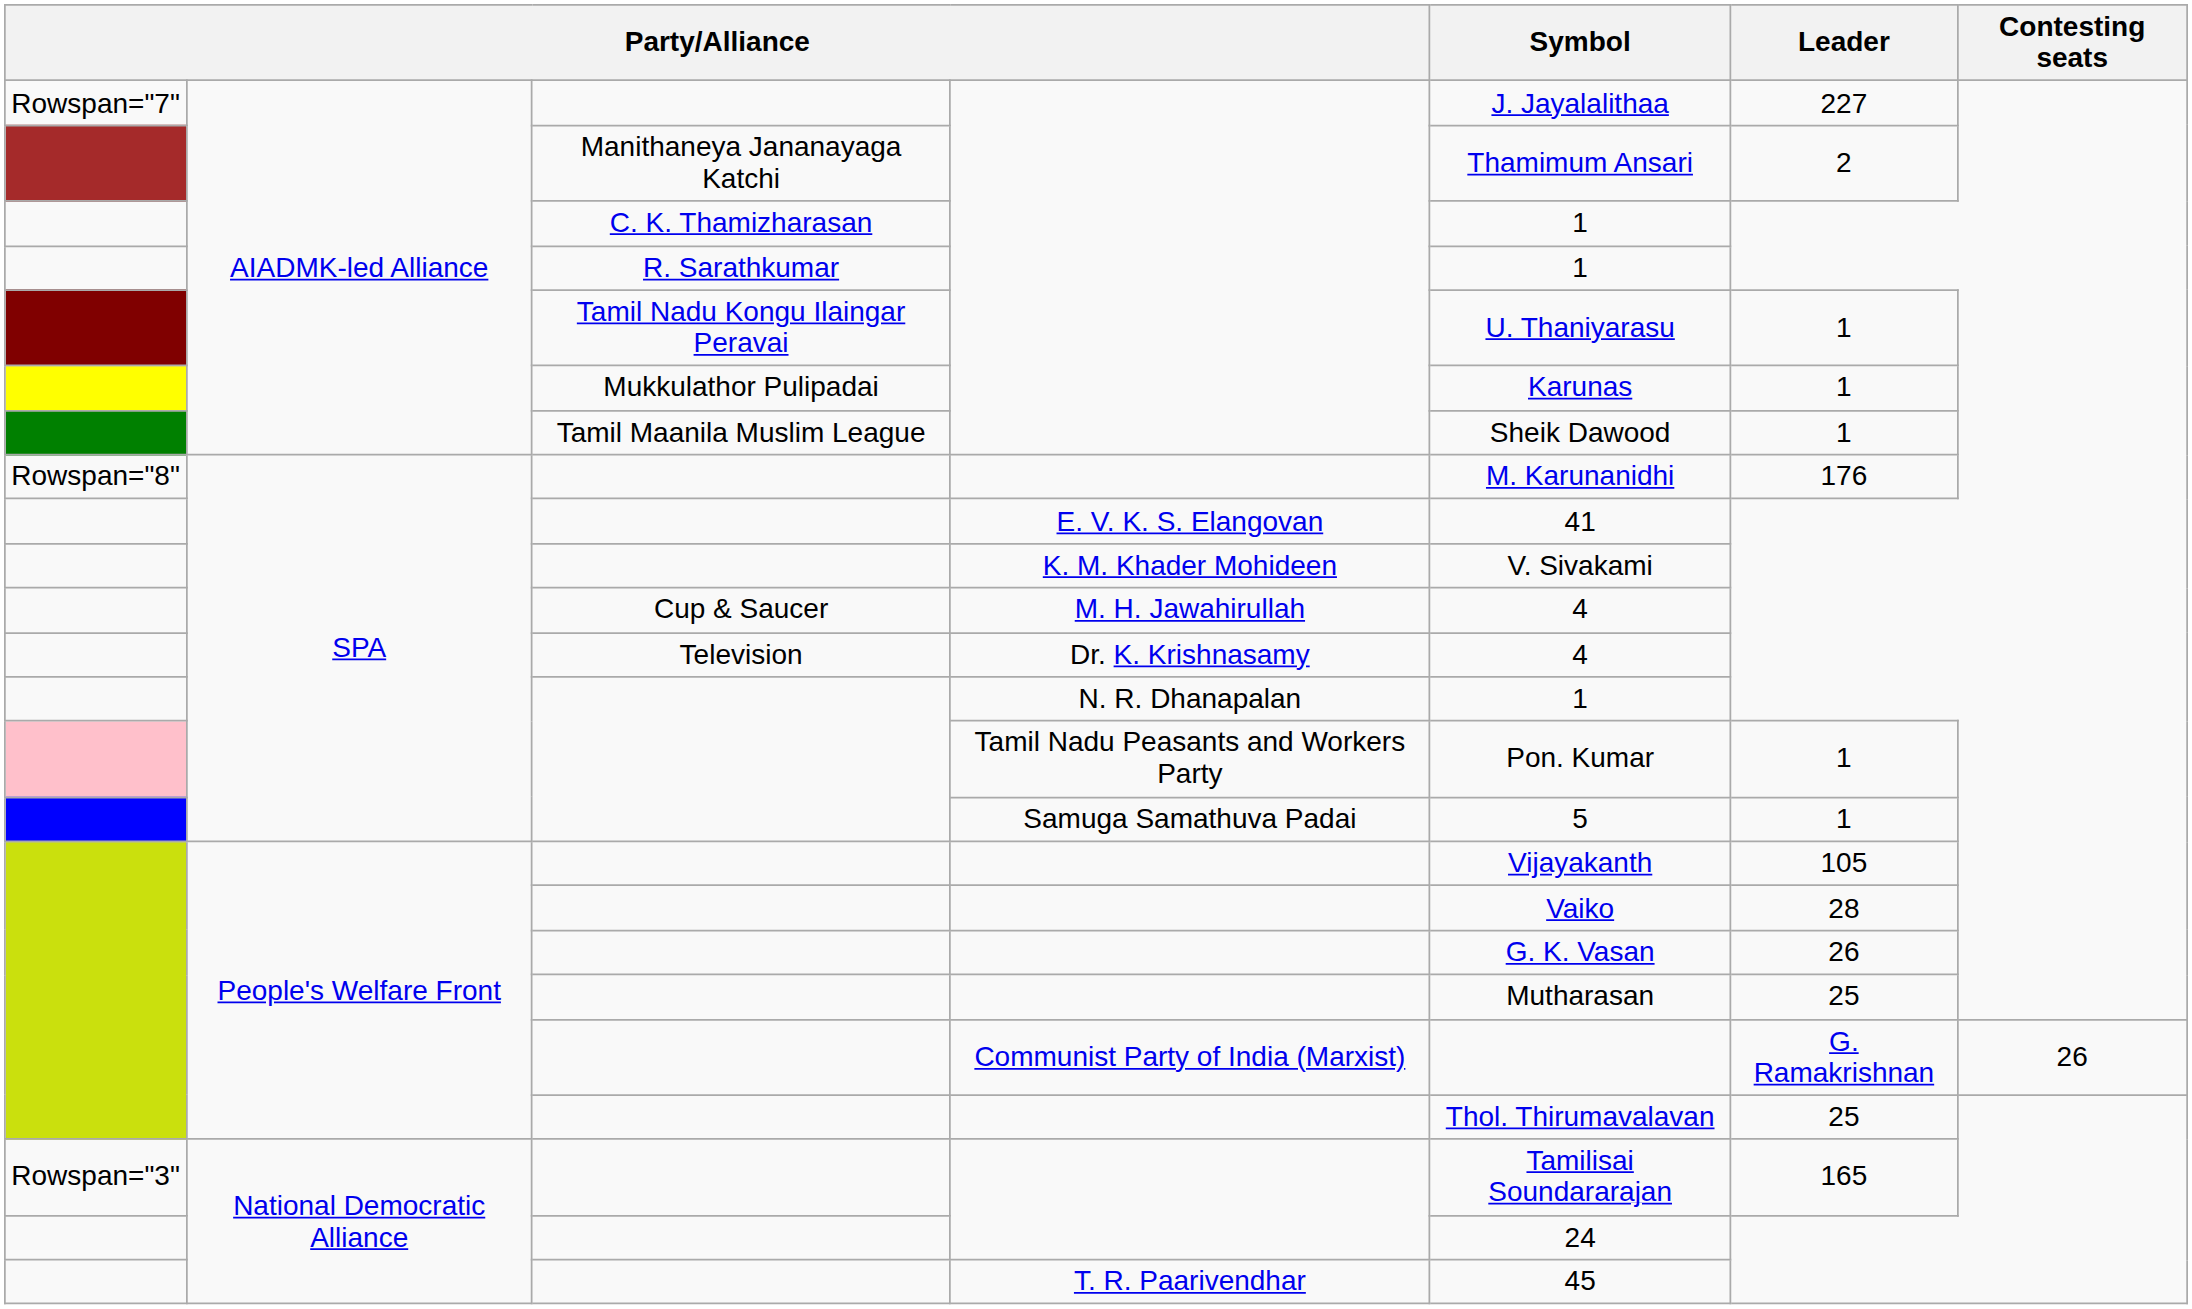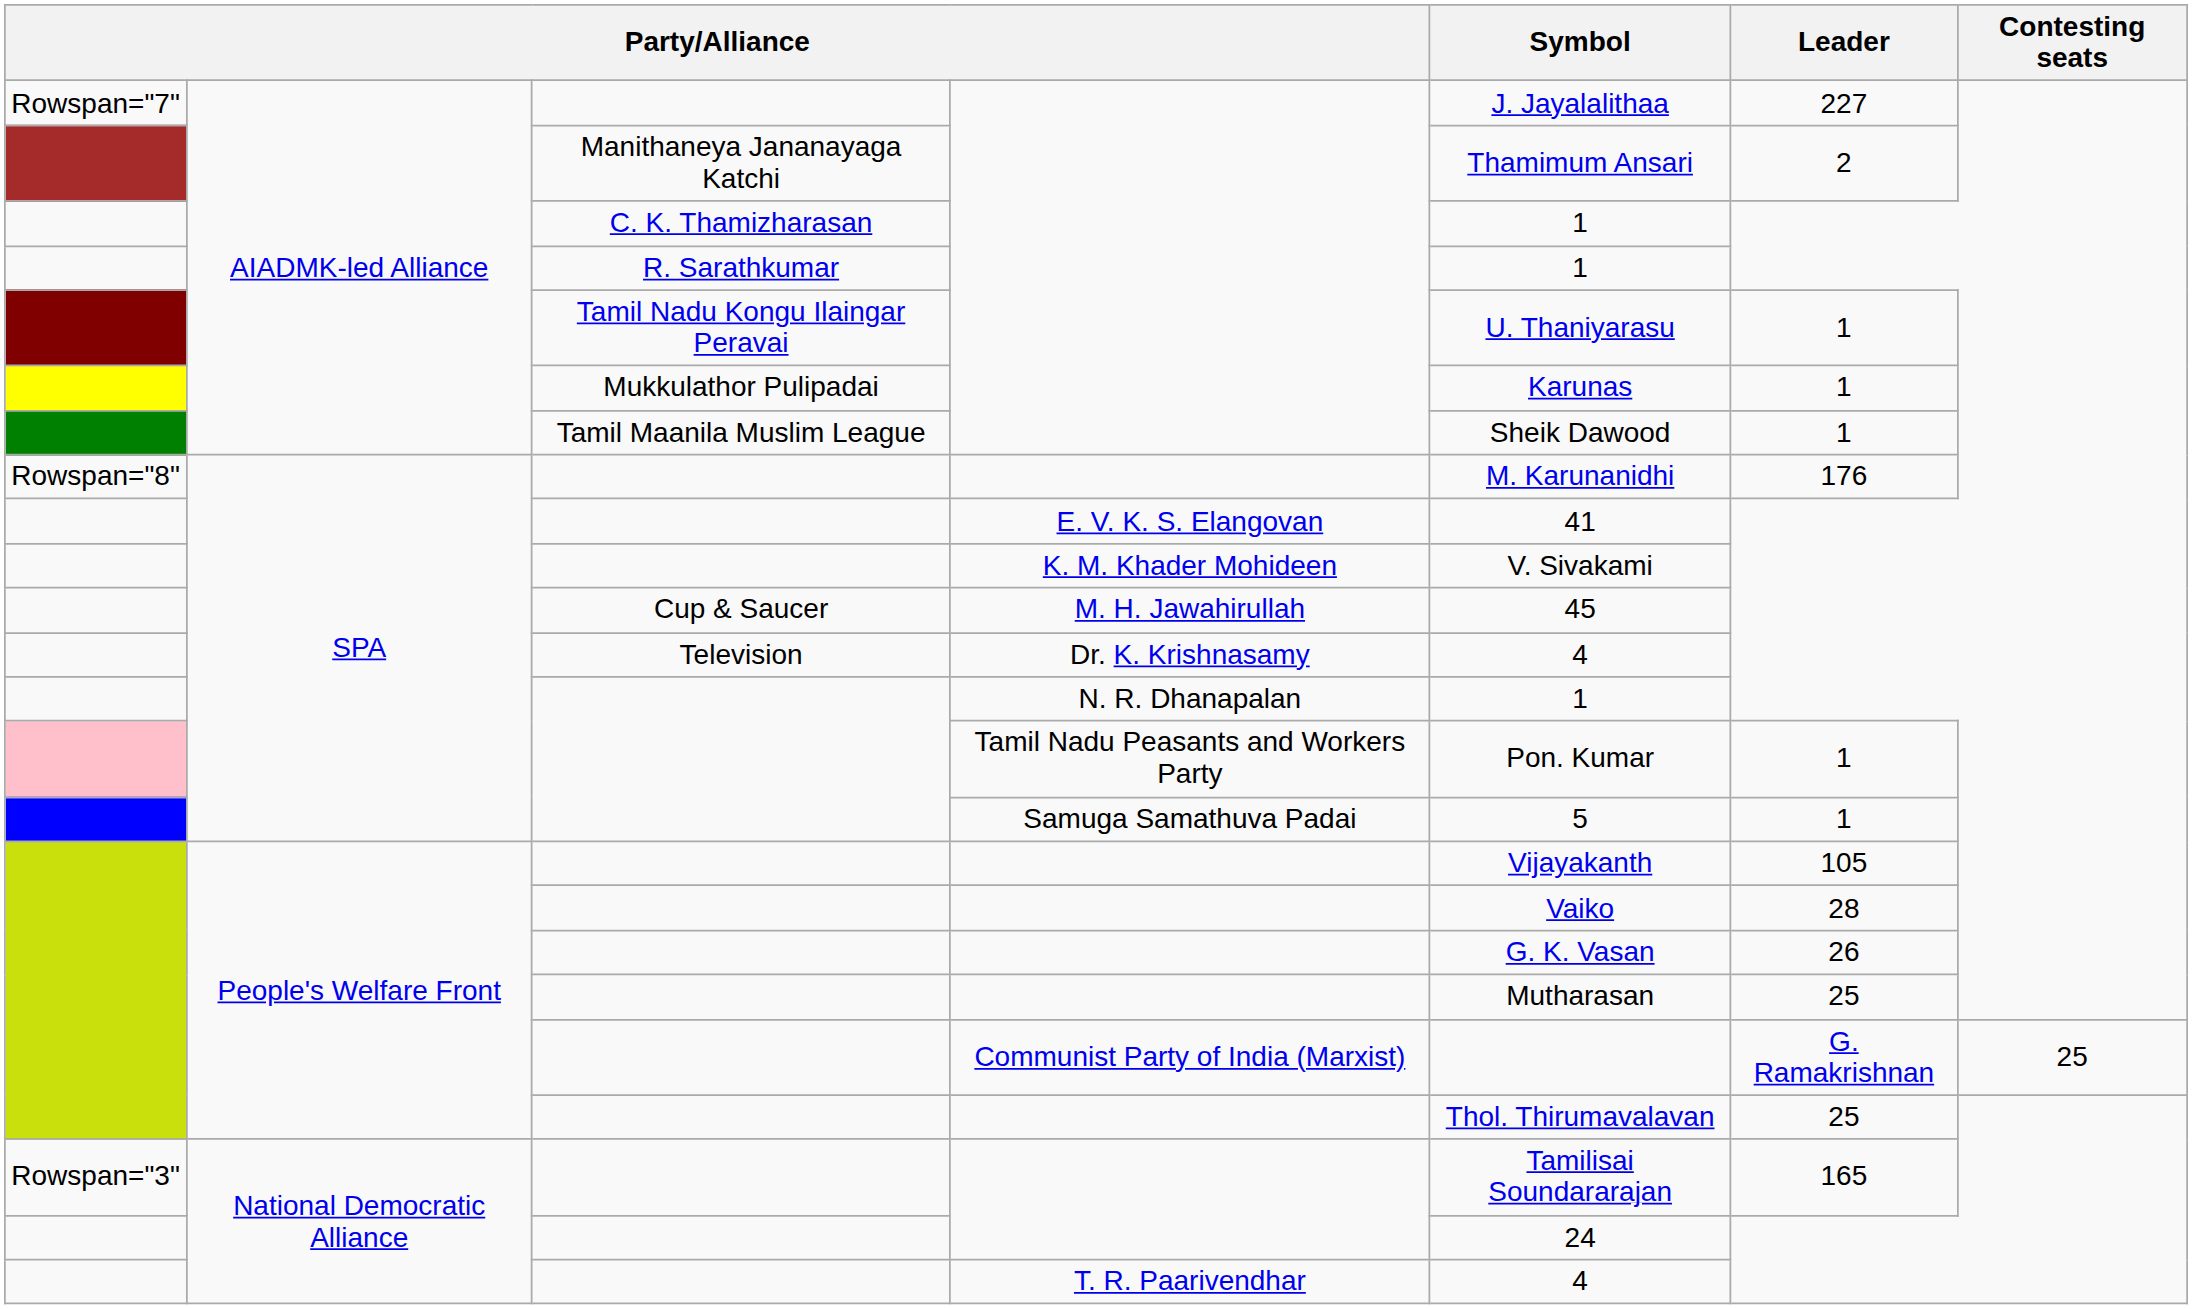(1580, 609) 4 -> (1580, 609) 45
(2072, 1056) 26 -> (2072, 1056) 25
(1580, 1281) 45 -> (1580, 1281) 4
